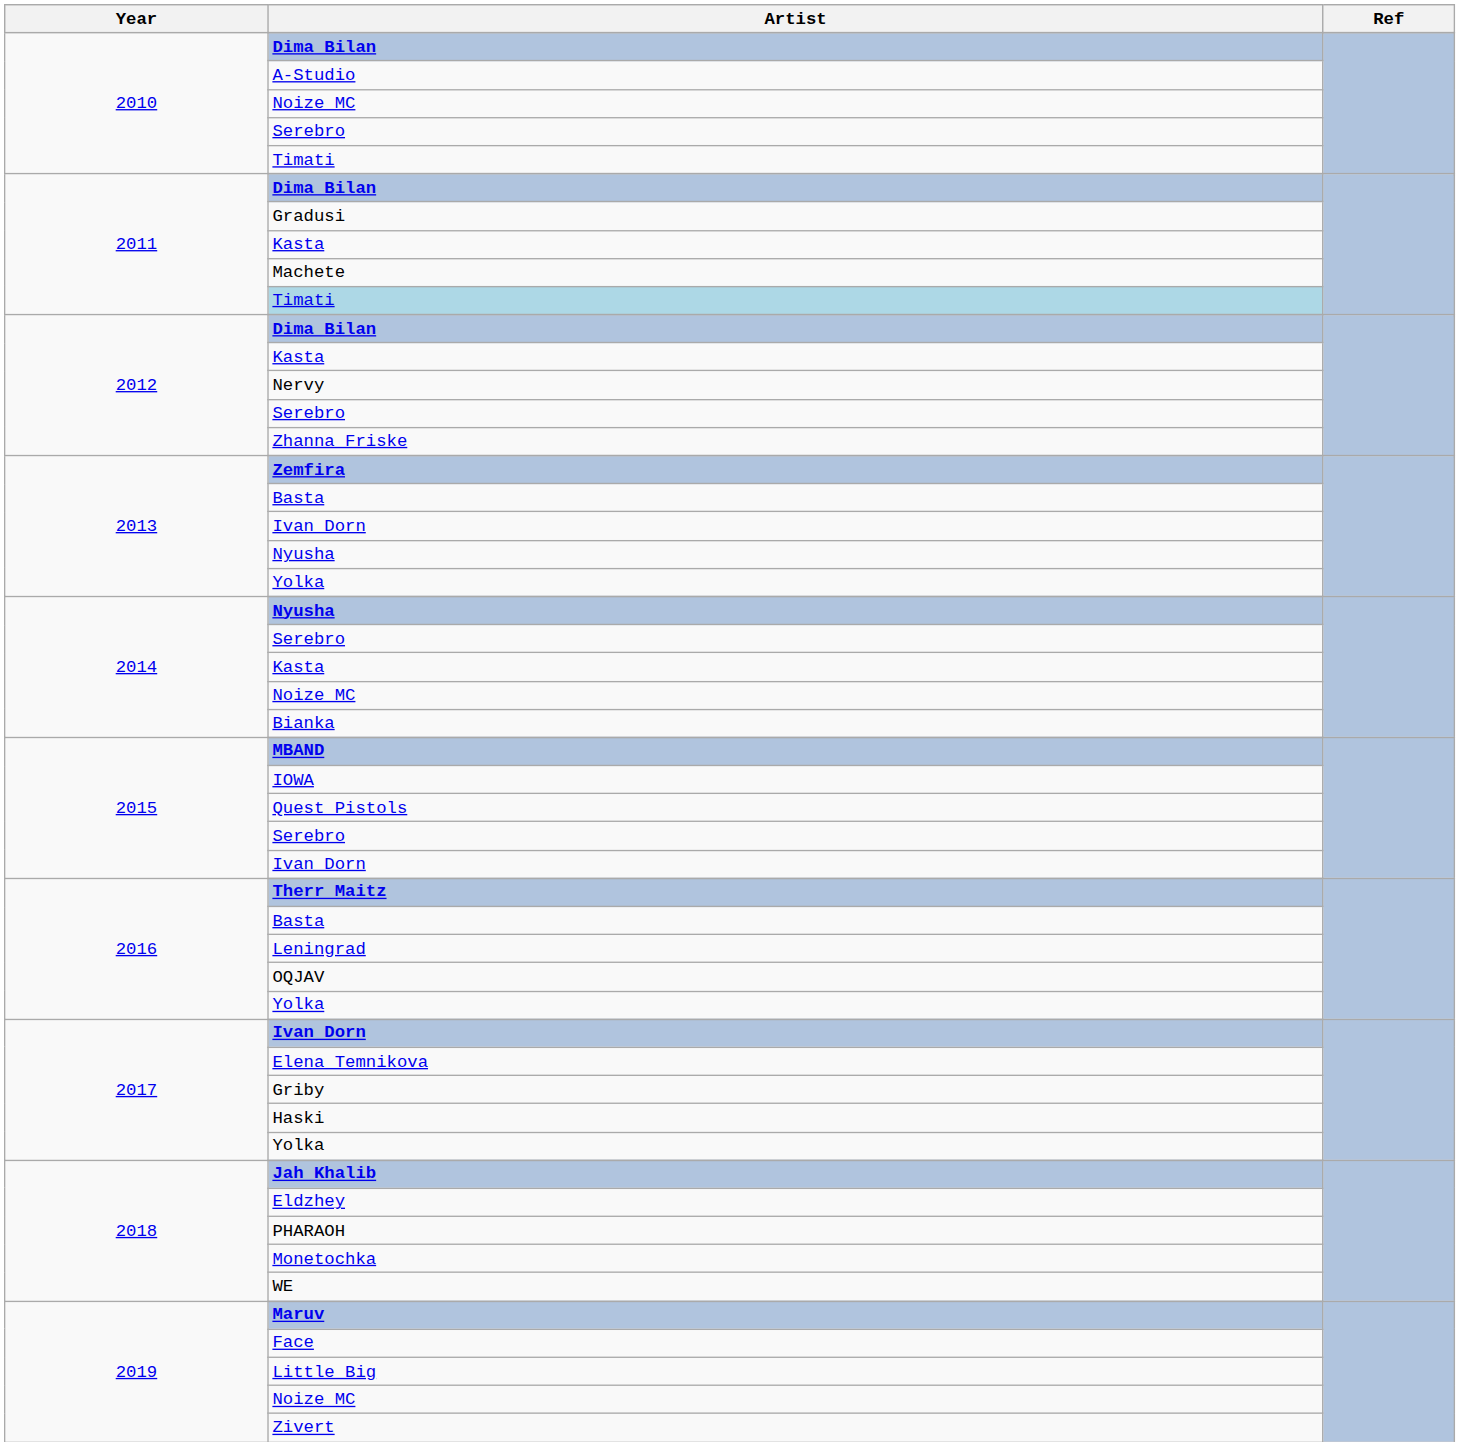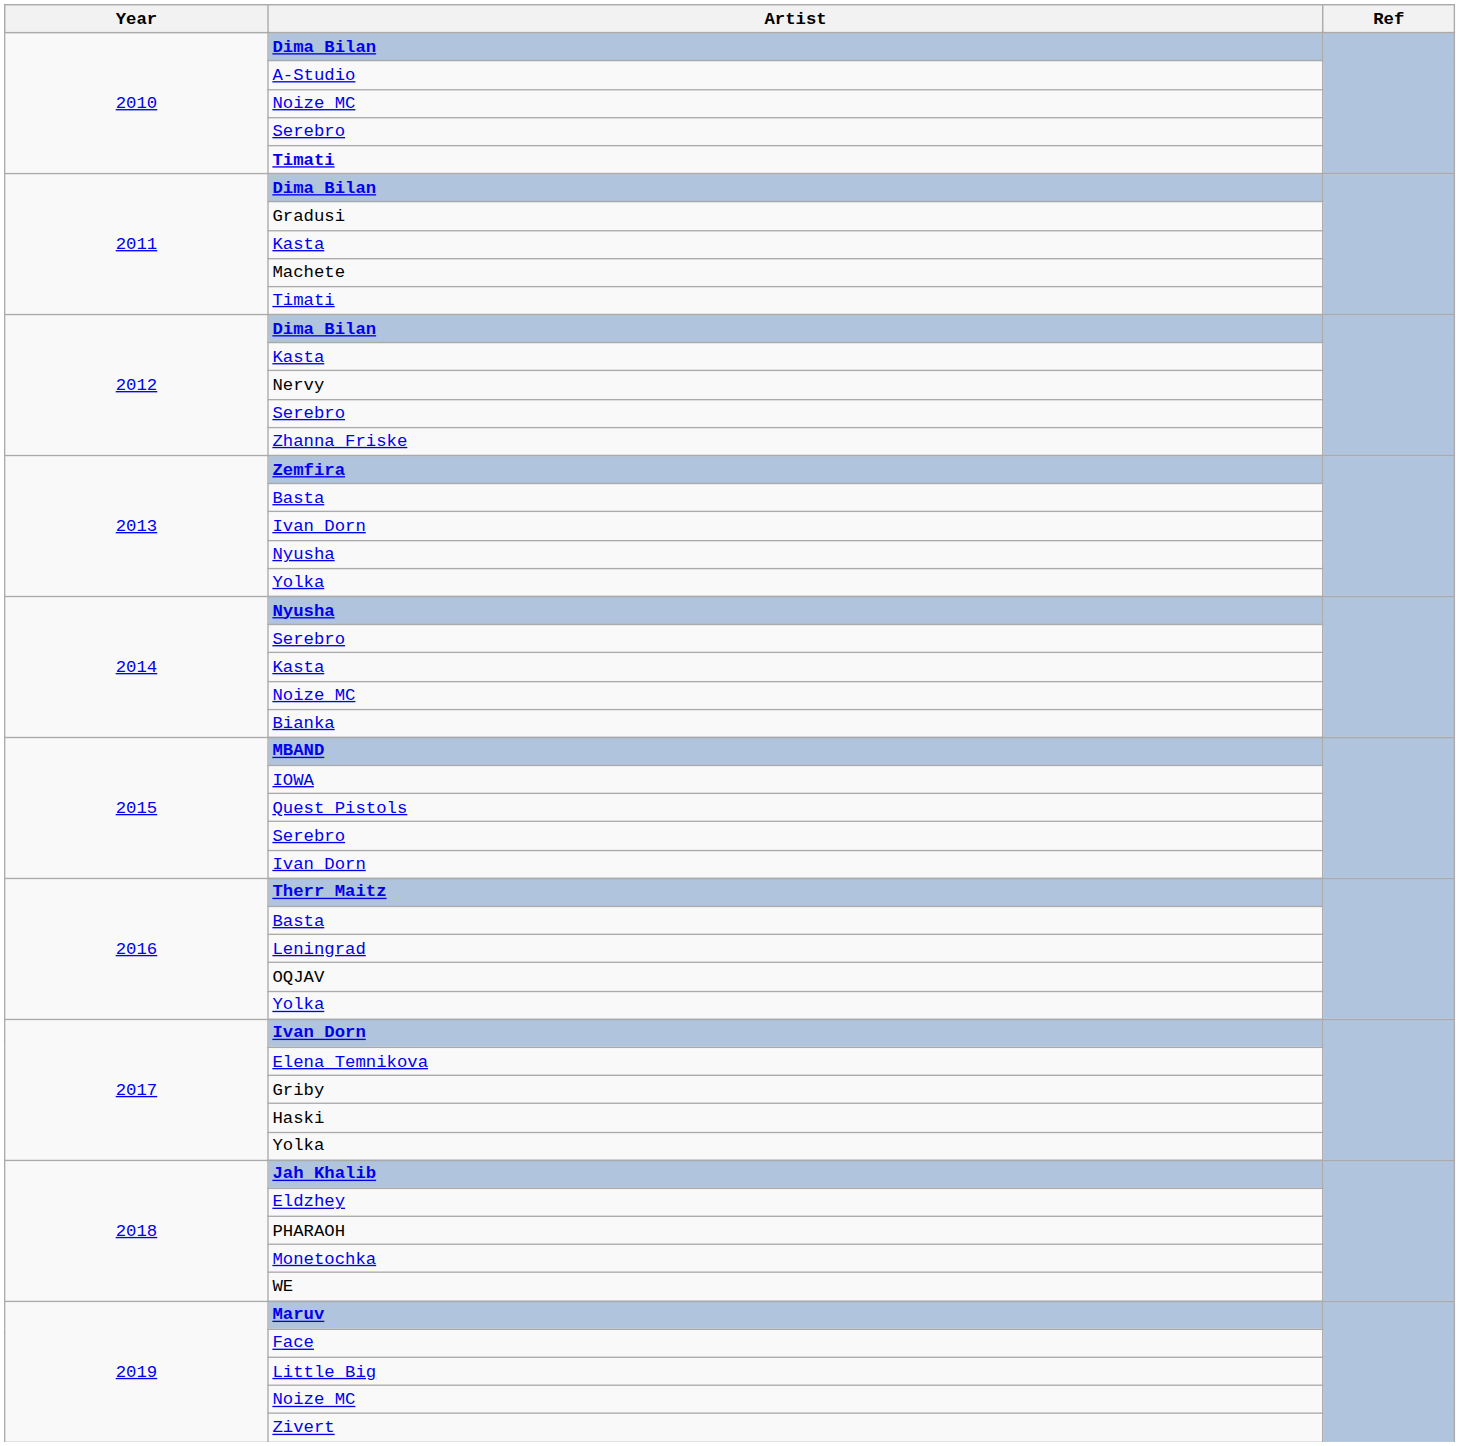(304, 160) normal -> (304, 160) bold
(304, 301) lightblue background -> (304, 301) no background
